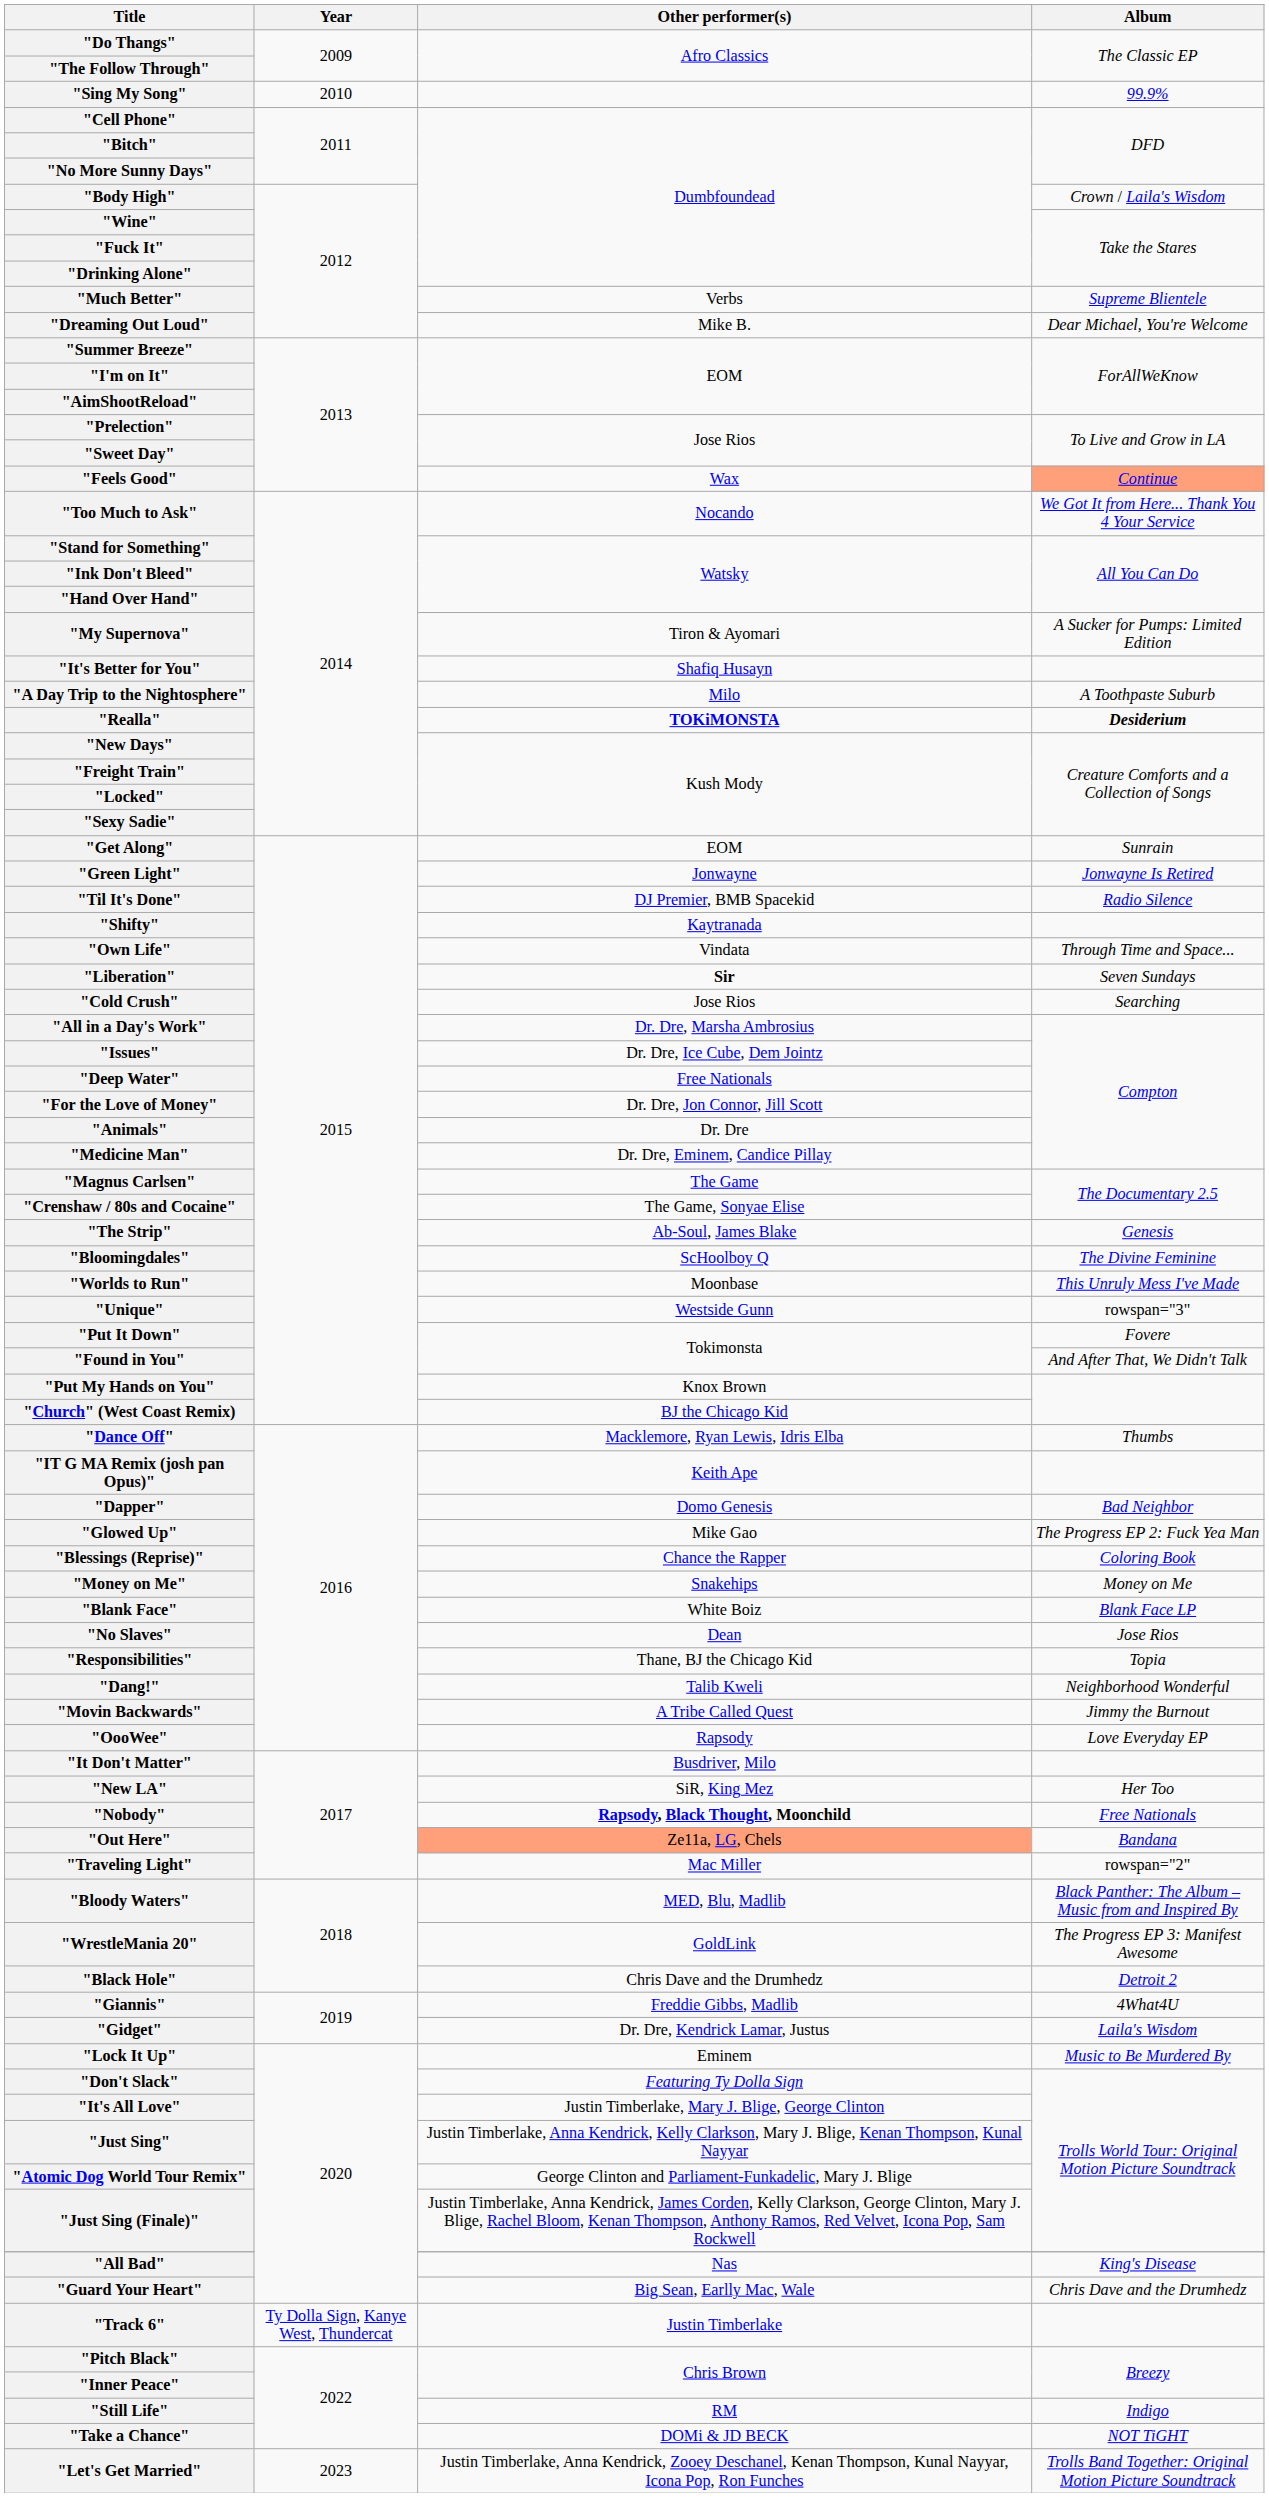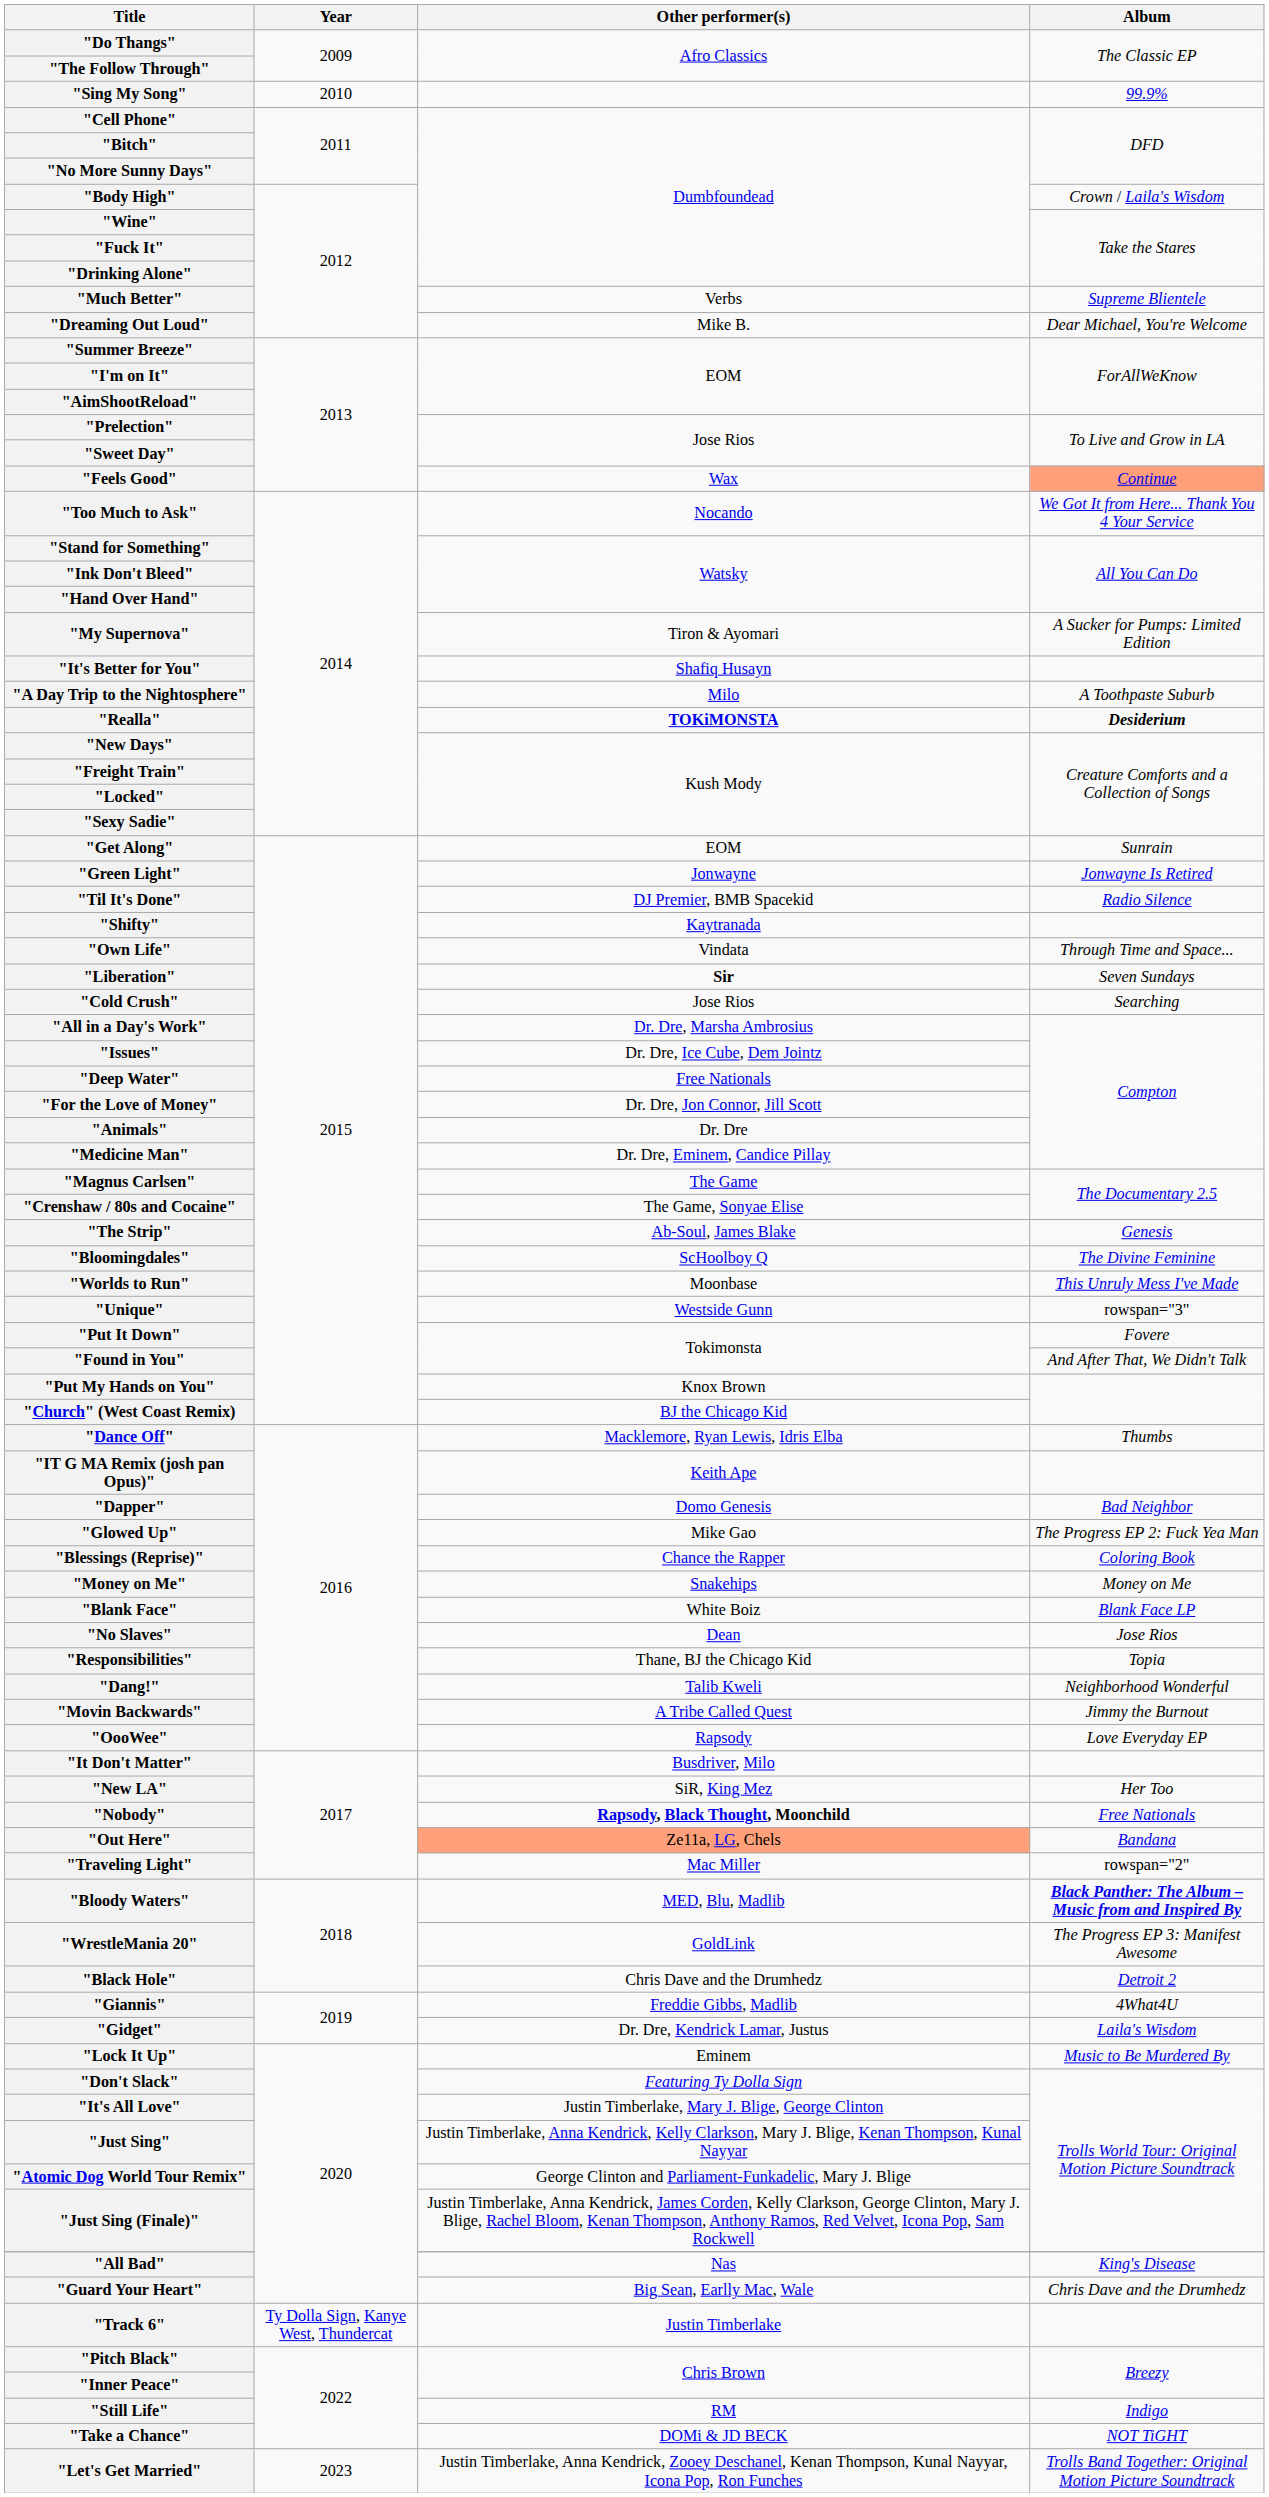(1148, 1900) normal -> (1147, 1900) bold
